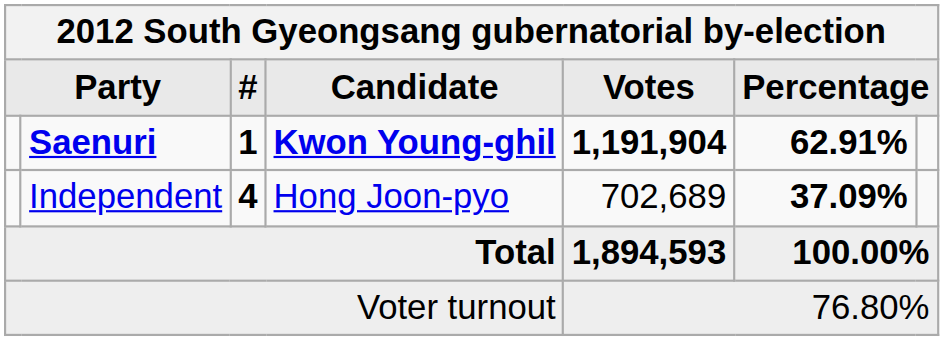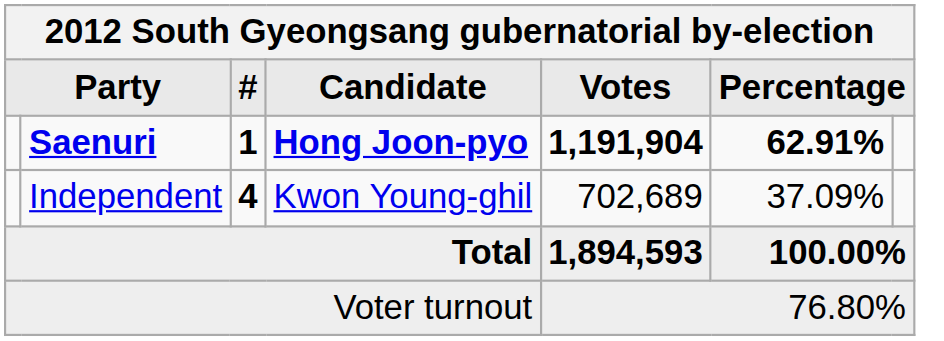(415, 142) Kwon Young-ghil -> (401, 142) Hong Joon-pyo
(391, 197) Hong Joon-pyo -> (403, 197) Kwon Young-ghil
(849, 197) bold -> (825, 197) normal
